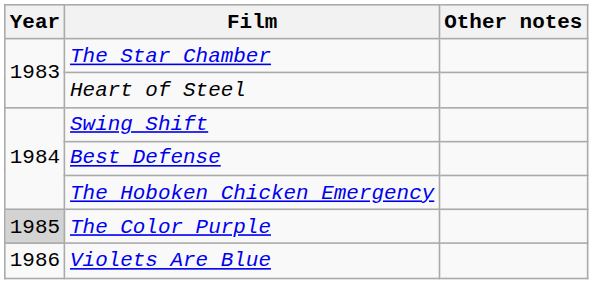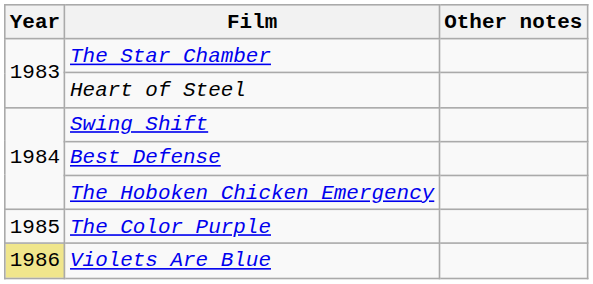(35, 227) lightgrey background -> (35, 227) no background
(35, 261) no background -> (35, 261) khaki background
